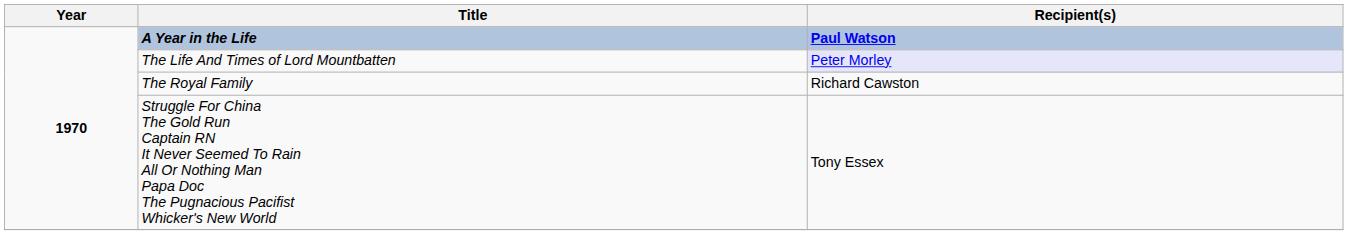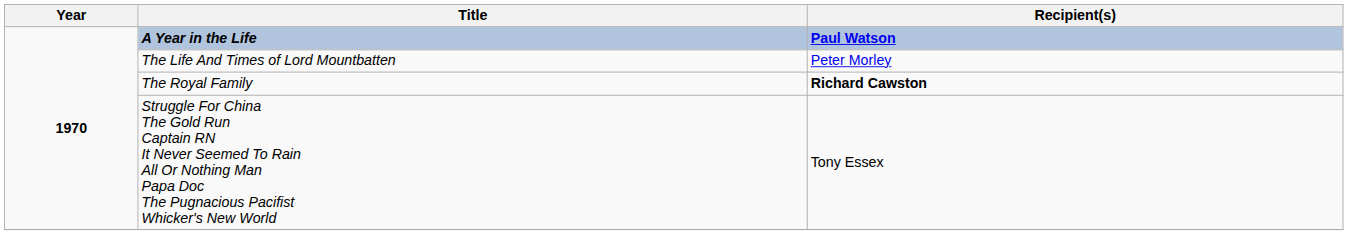(851, 60) lavender background -> (851, 60) no background
(865, 83) normal -> (869, 83) bold
